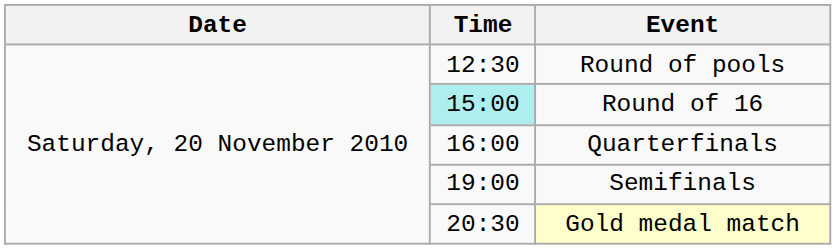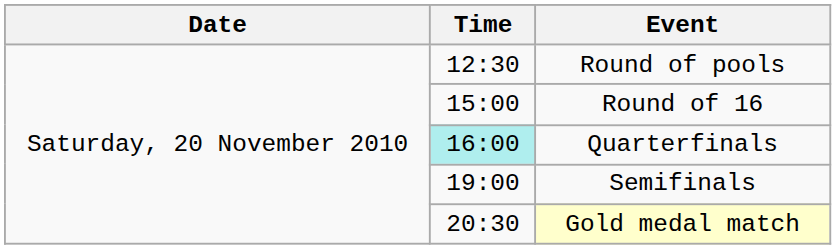(483, 105) paleturquoise background -> (483, 105) no background
(483, 144) no background -> (483, 144) paleturquoise background
